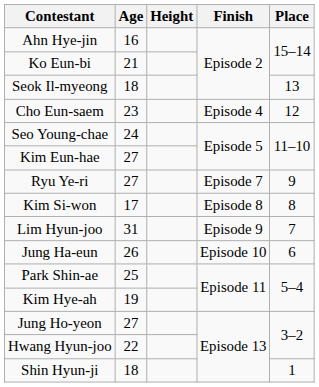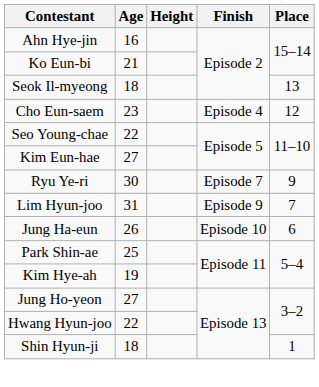(131, 134) 24 -> (131, 134) 22
(131, 181) 27 -> (131, 181) 30
- row: (60, 205)
